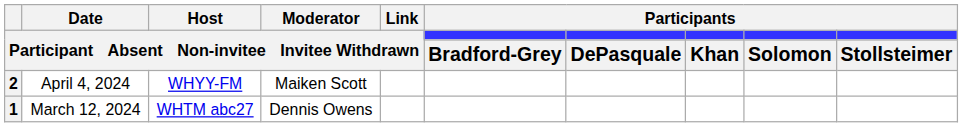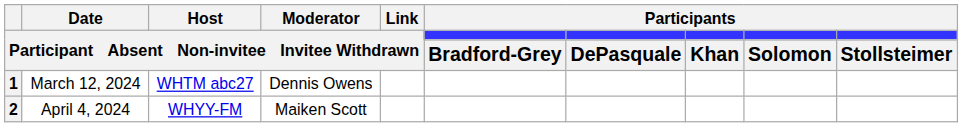rows swapped: (13, 109) <-> (13, 83)
